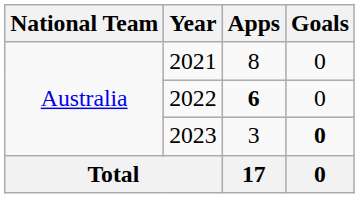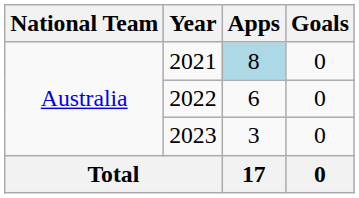(254, 60) no background -> (254, 60) lightblue background
(254, 98) bold -> (254, 98) normal
(320, 135) bold -> (320, 135) normal
